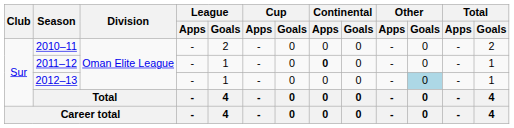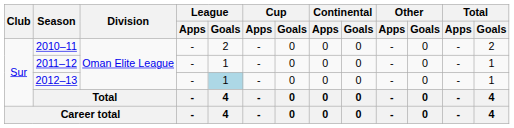(325, 64) bold -> (325, 64) normal
(226, 81) no background -> (226, 81) lightblue background
(425, 81) lightblue background -> (425, 81) no background
